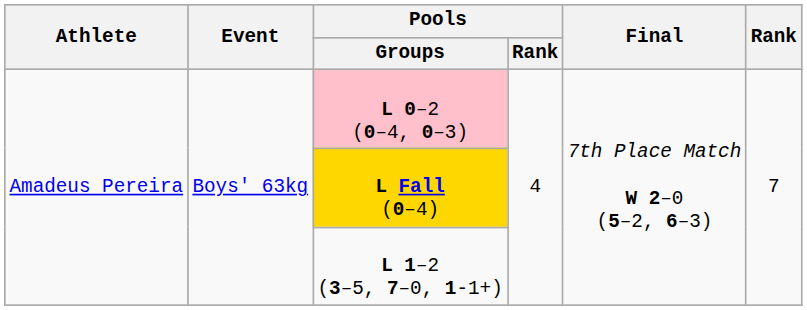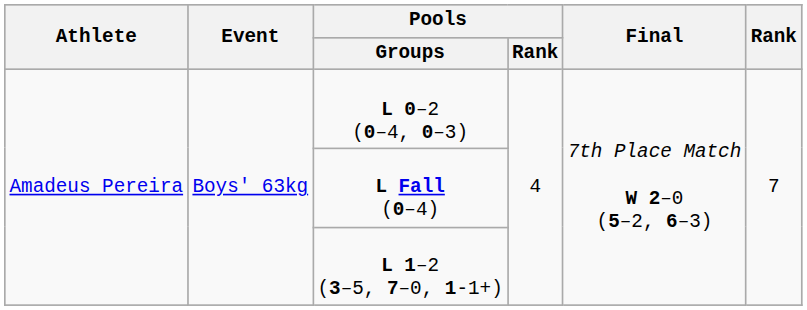(410, 120) pink background -> (410, 120) no background
(410, 199) gold background -> (410, 199) no background
